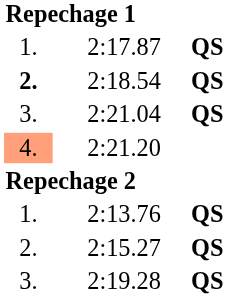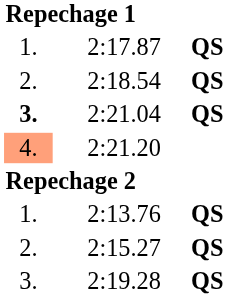(28, 80) bold -> (28, 80) normal
(28, 114) normal -> (28, 114) bold
